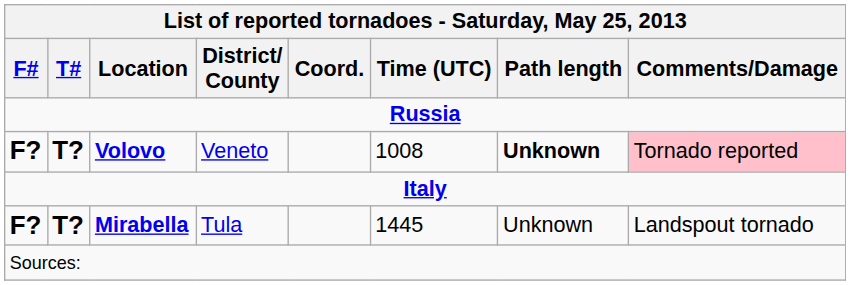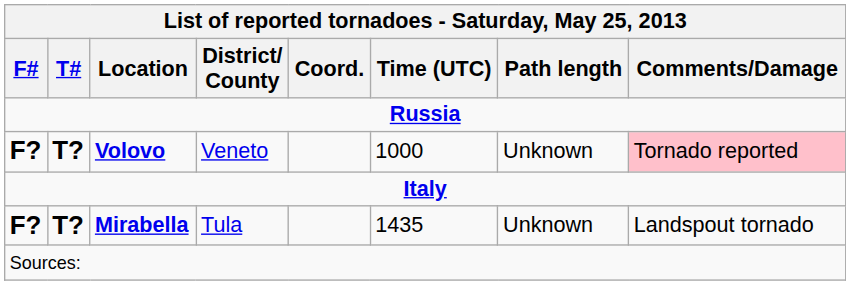(399, 151) 1008 -> (399, 151) 1000
(552, 151) bold -> (548, 151) normal
(399, 225) 1445 -> (399, 225) 1435
